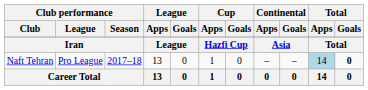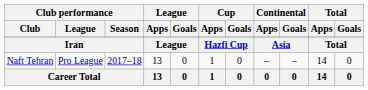(322, 61) lightblue background -> (322, 61) no background
(349, 61) bold -> (349, 61) normal
